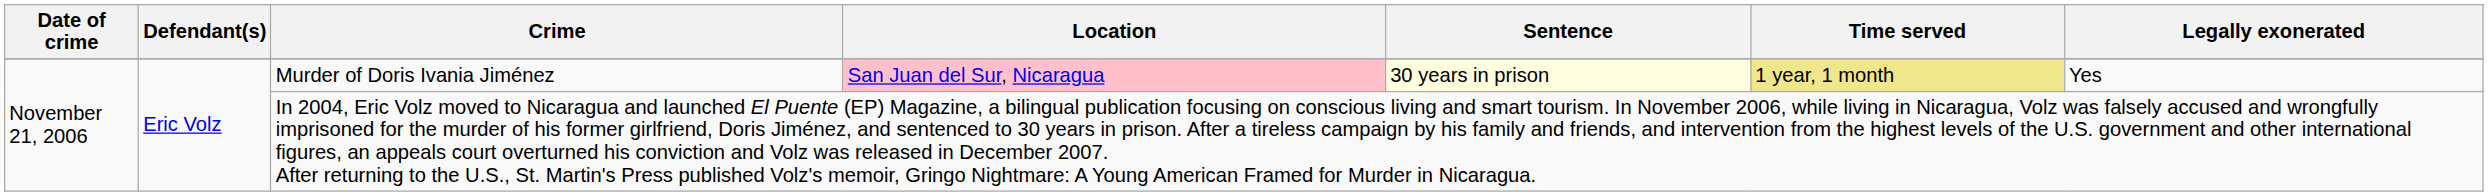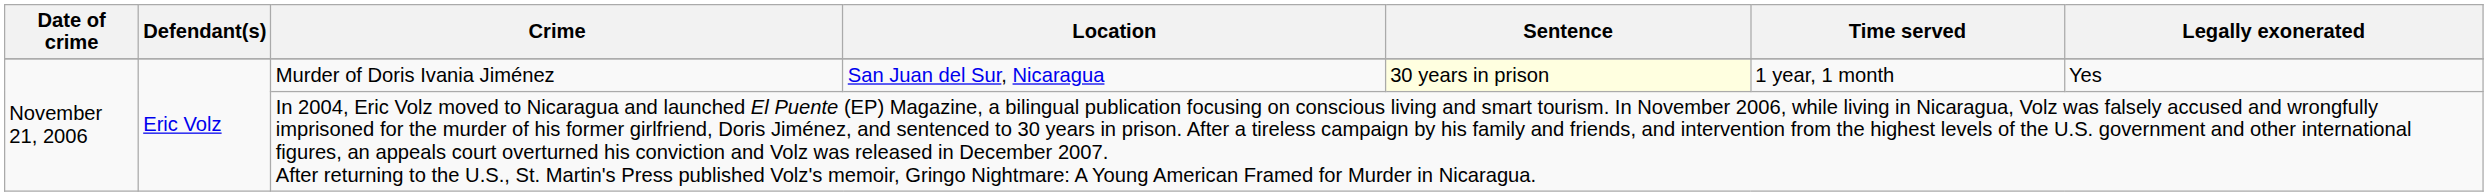(976, 75) pink background -> (976, 75) no background
(1825, 75) khaki background -> (1825, 75) no background
